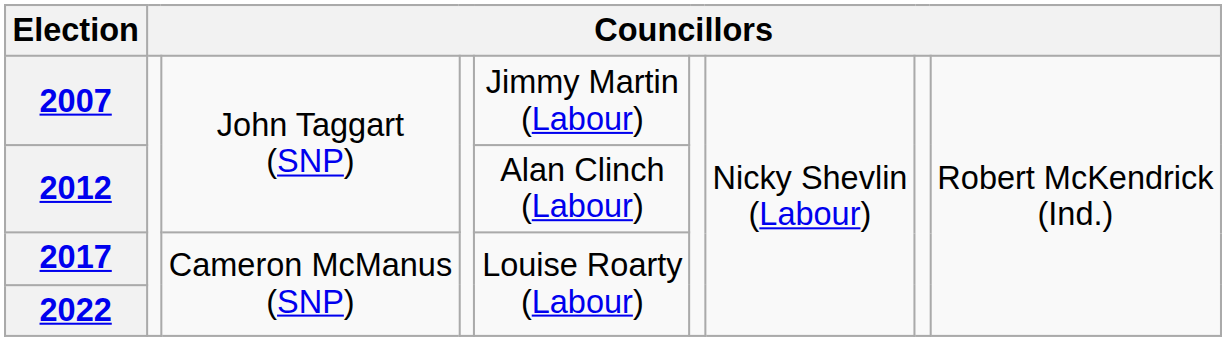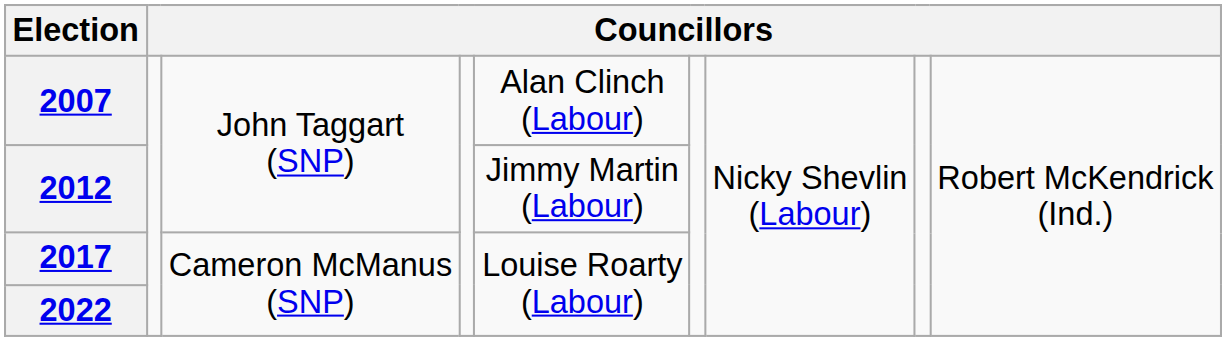(582, 100) Jimmy Martin (Labour) -> (582, 100) Alan Clinch (Labour)
(582, 188) Alan Clinch (Labour) -> (582, 188) Jimmy Martin (Labour)
